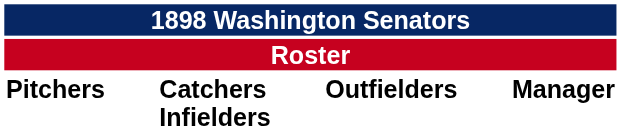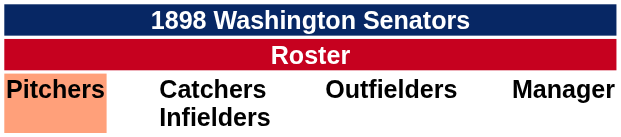(55, 89) no background -> (55, 89) lightsalmon background
